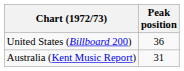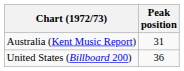rows swapped: (71, 58) <-> (69, 41)
